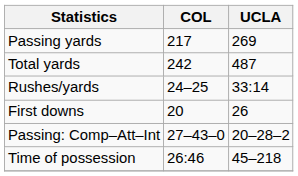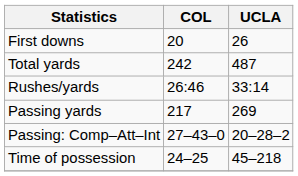rows swapped: (46, 111) <-> (55, 40)
(188, 87) 24–25 -> (186, 87) 26:46
(186, 158) 26:46 -> (188, 158) 24–25
